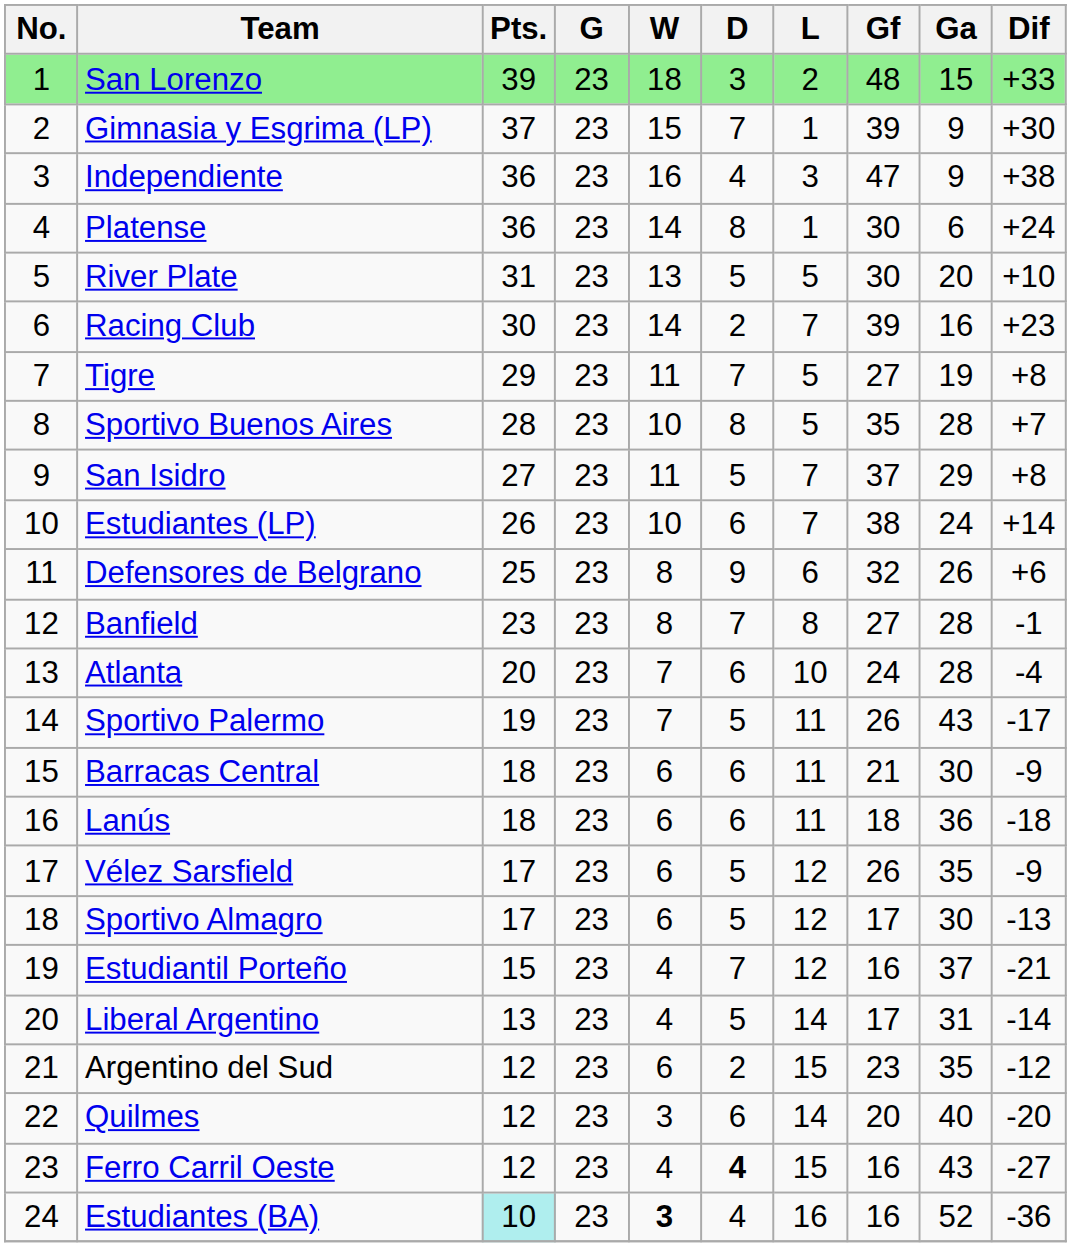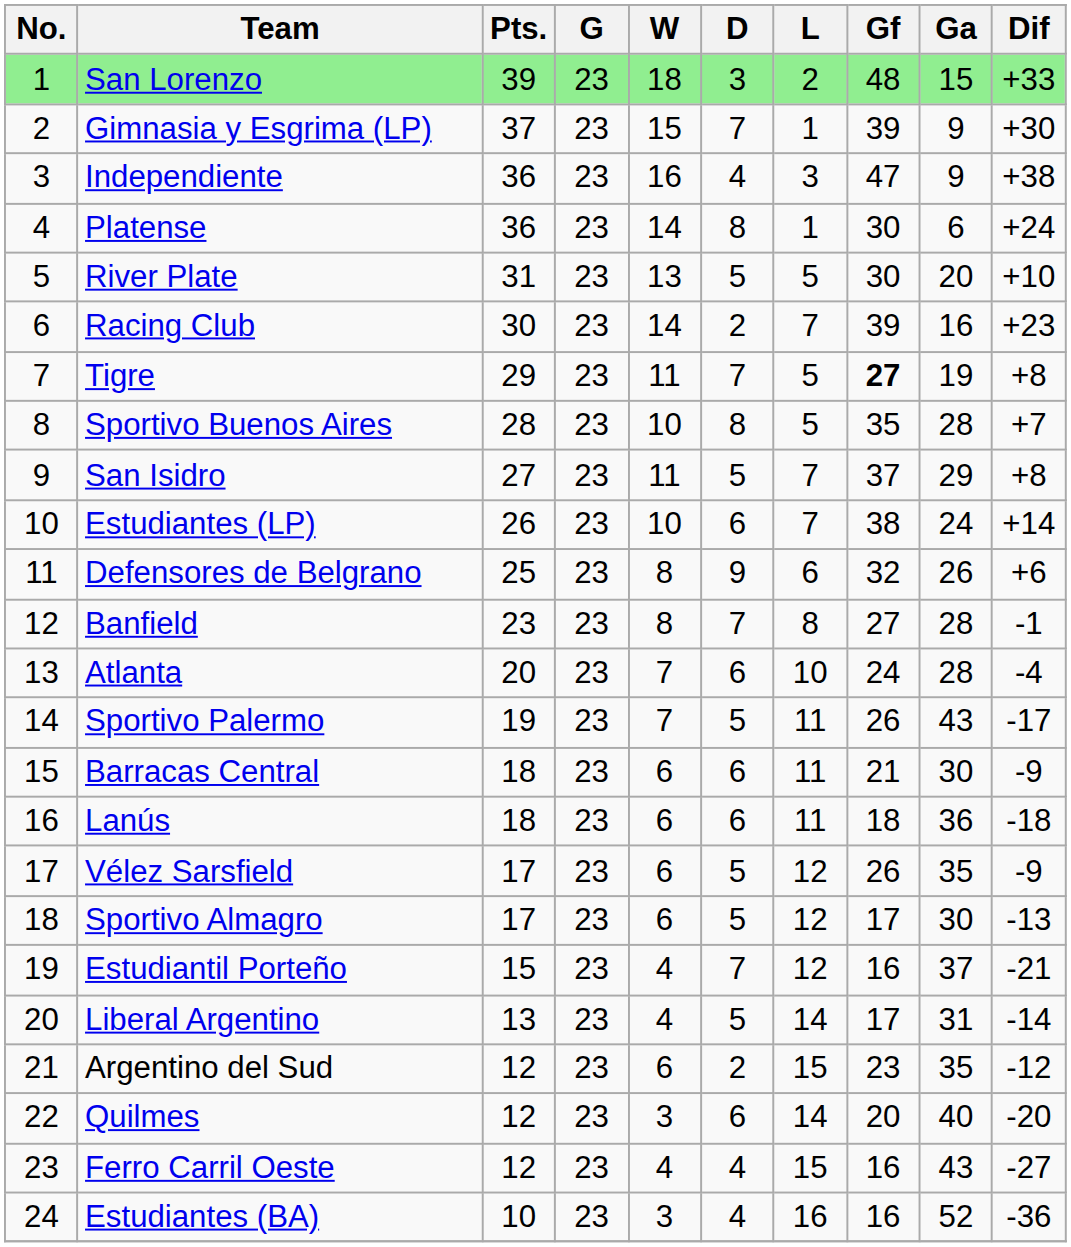(883, 375) normal -> (883, 375) bold
(737, 1167) bold -> (737, 1167) normal
(519, 1216) paleturquoise background -> (519, 1216) no background
(664, 1216) bold -> (664, 1216) normal
